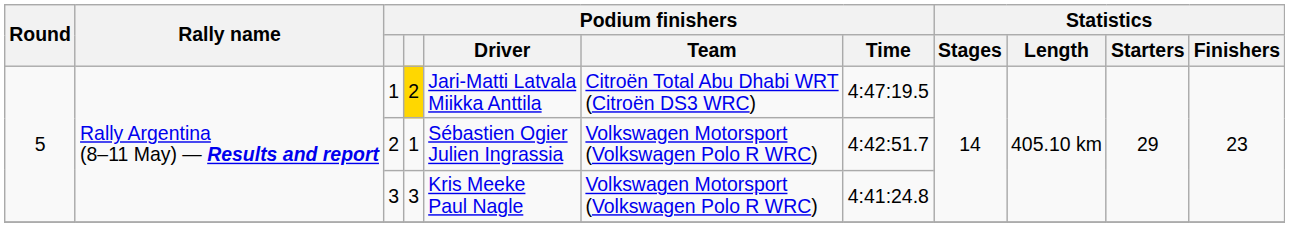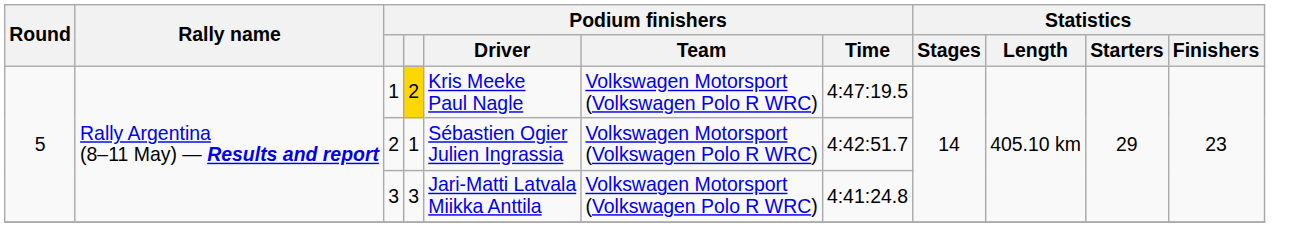(502, 92) Jari-Matti Latvala Miikka Anttila -> (477, 92) Kris Meeke Paul Nagle
(712, 92) Citroën Total Abu Dhabi WRT (Citroën DS3 WRC) -> (702, 92) Volkswagen Motorsport (Volkswagen Polo R WRC)
(477, 196) Kris Meeke Paul Nagle -> (502, 196) Jari-Matti Latvala Miikka Anttila
